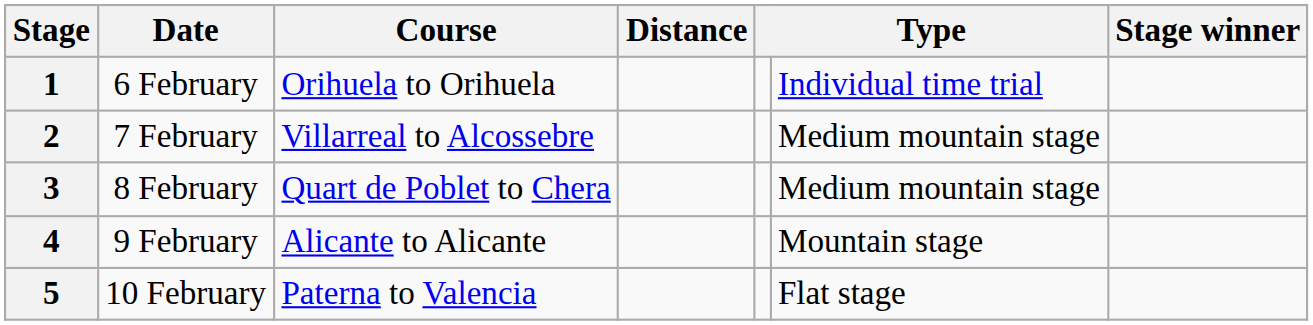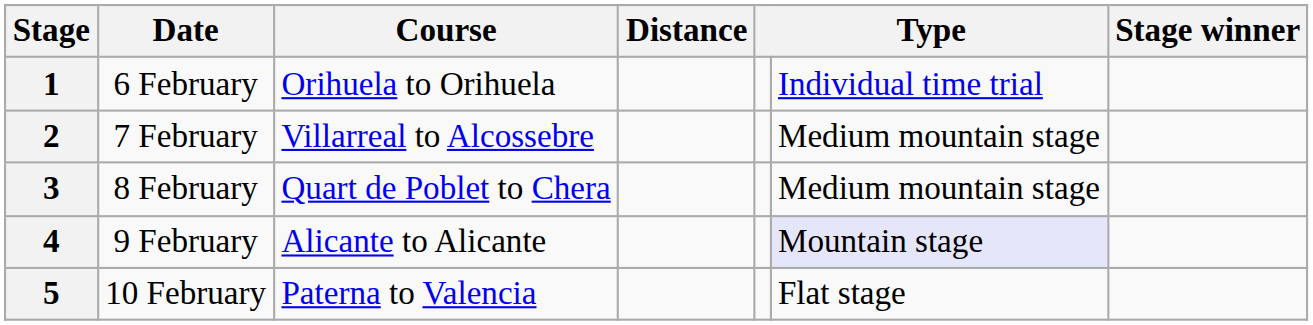(881, 240) no background -> (881, 240) lavender background
